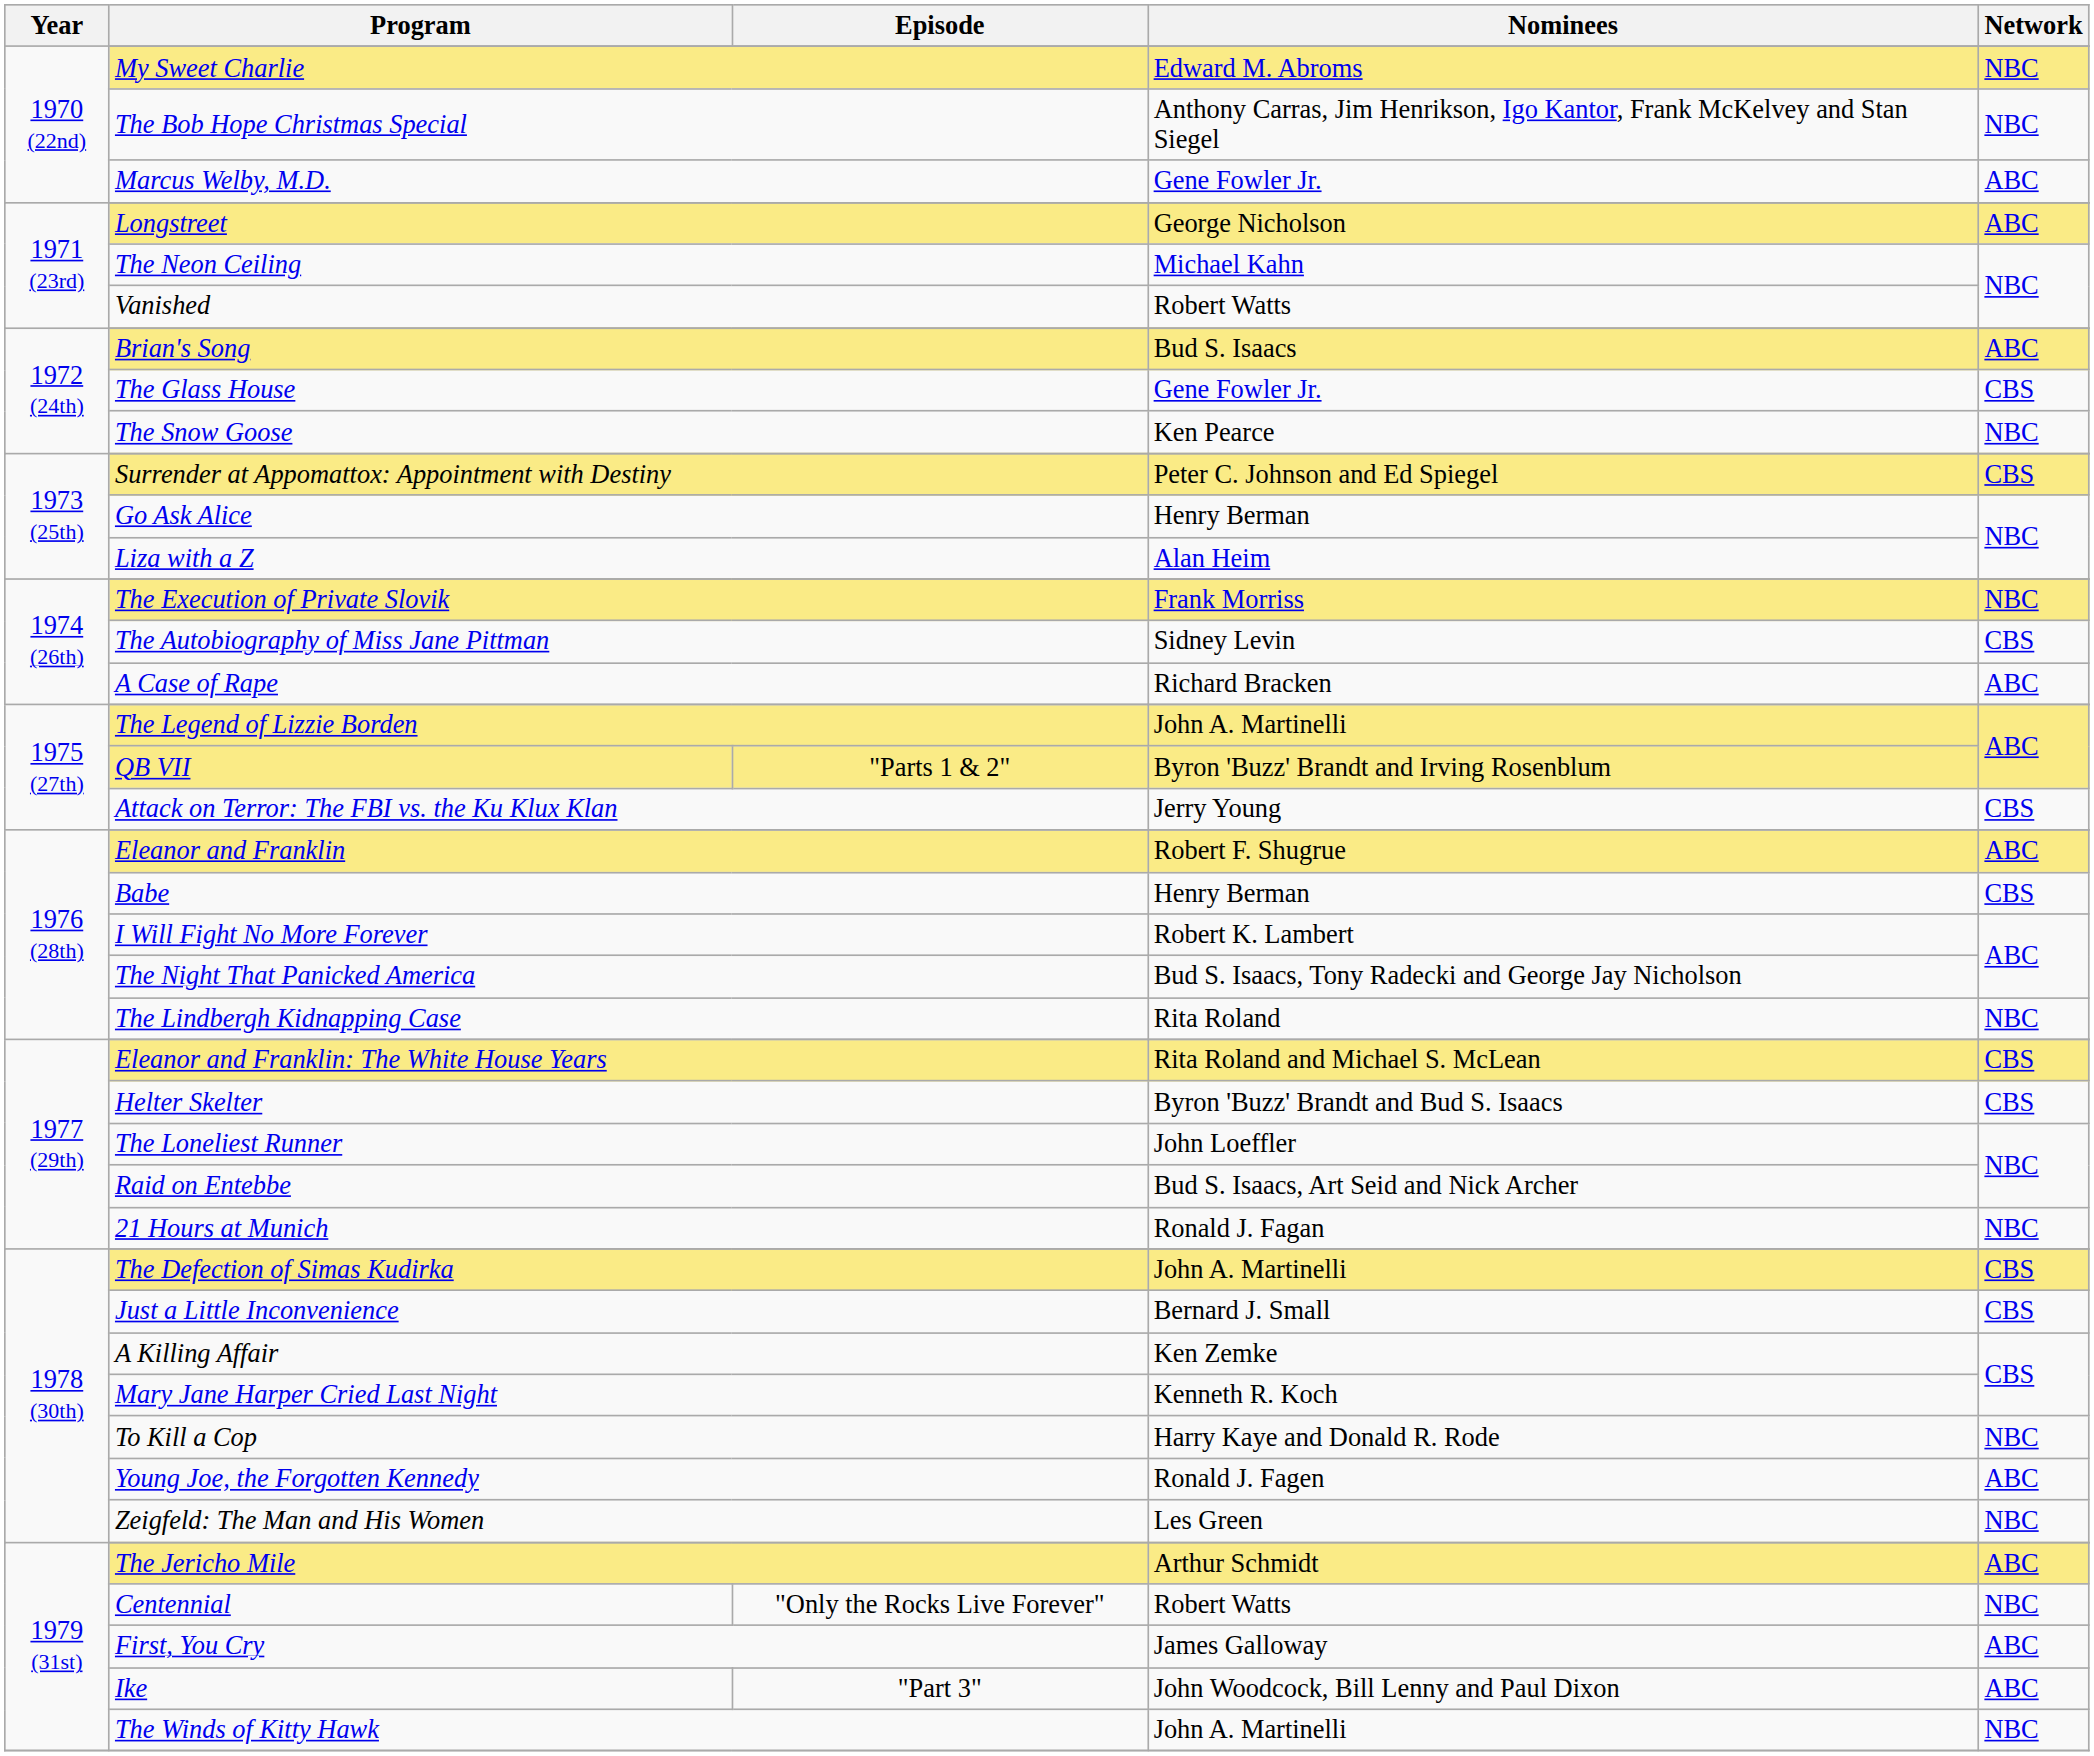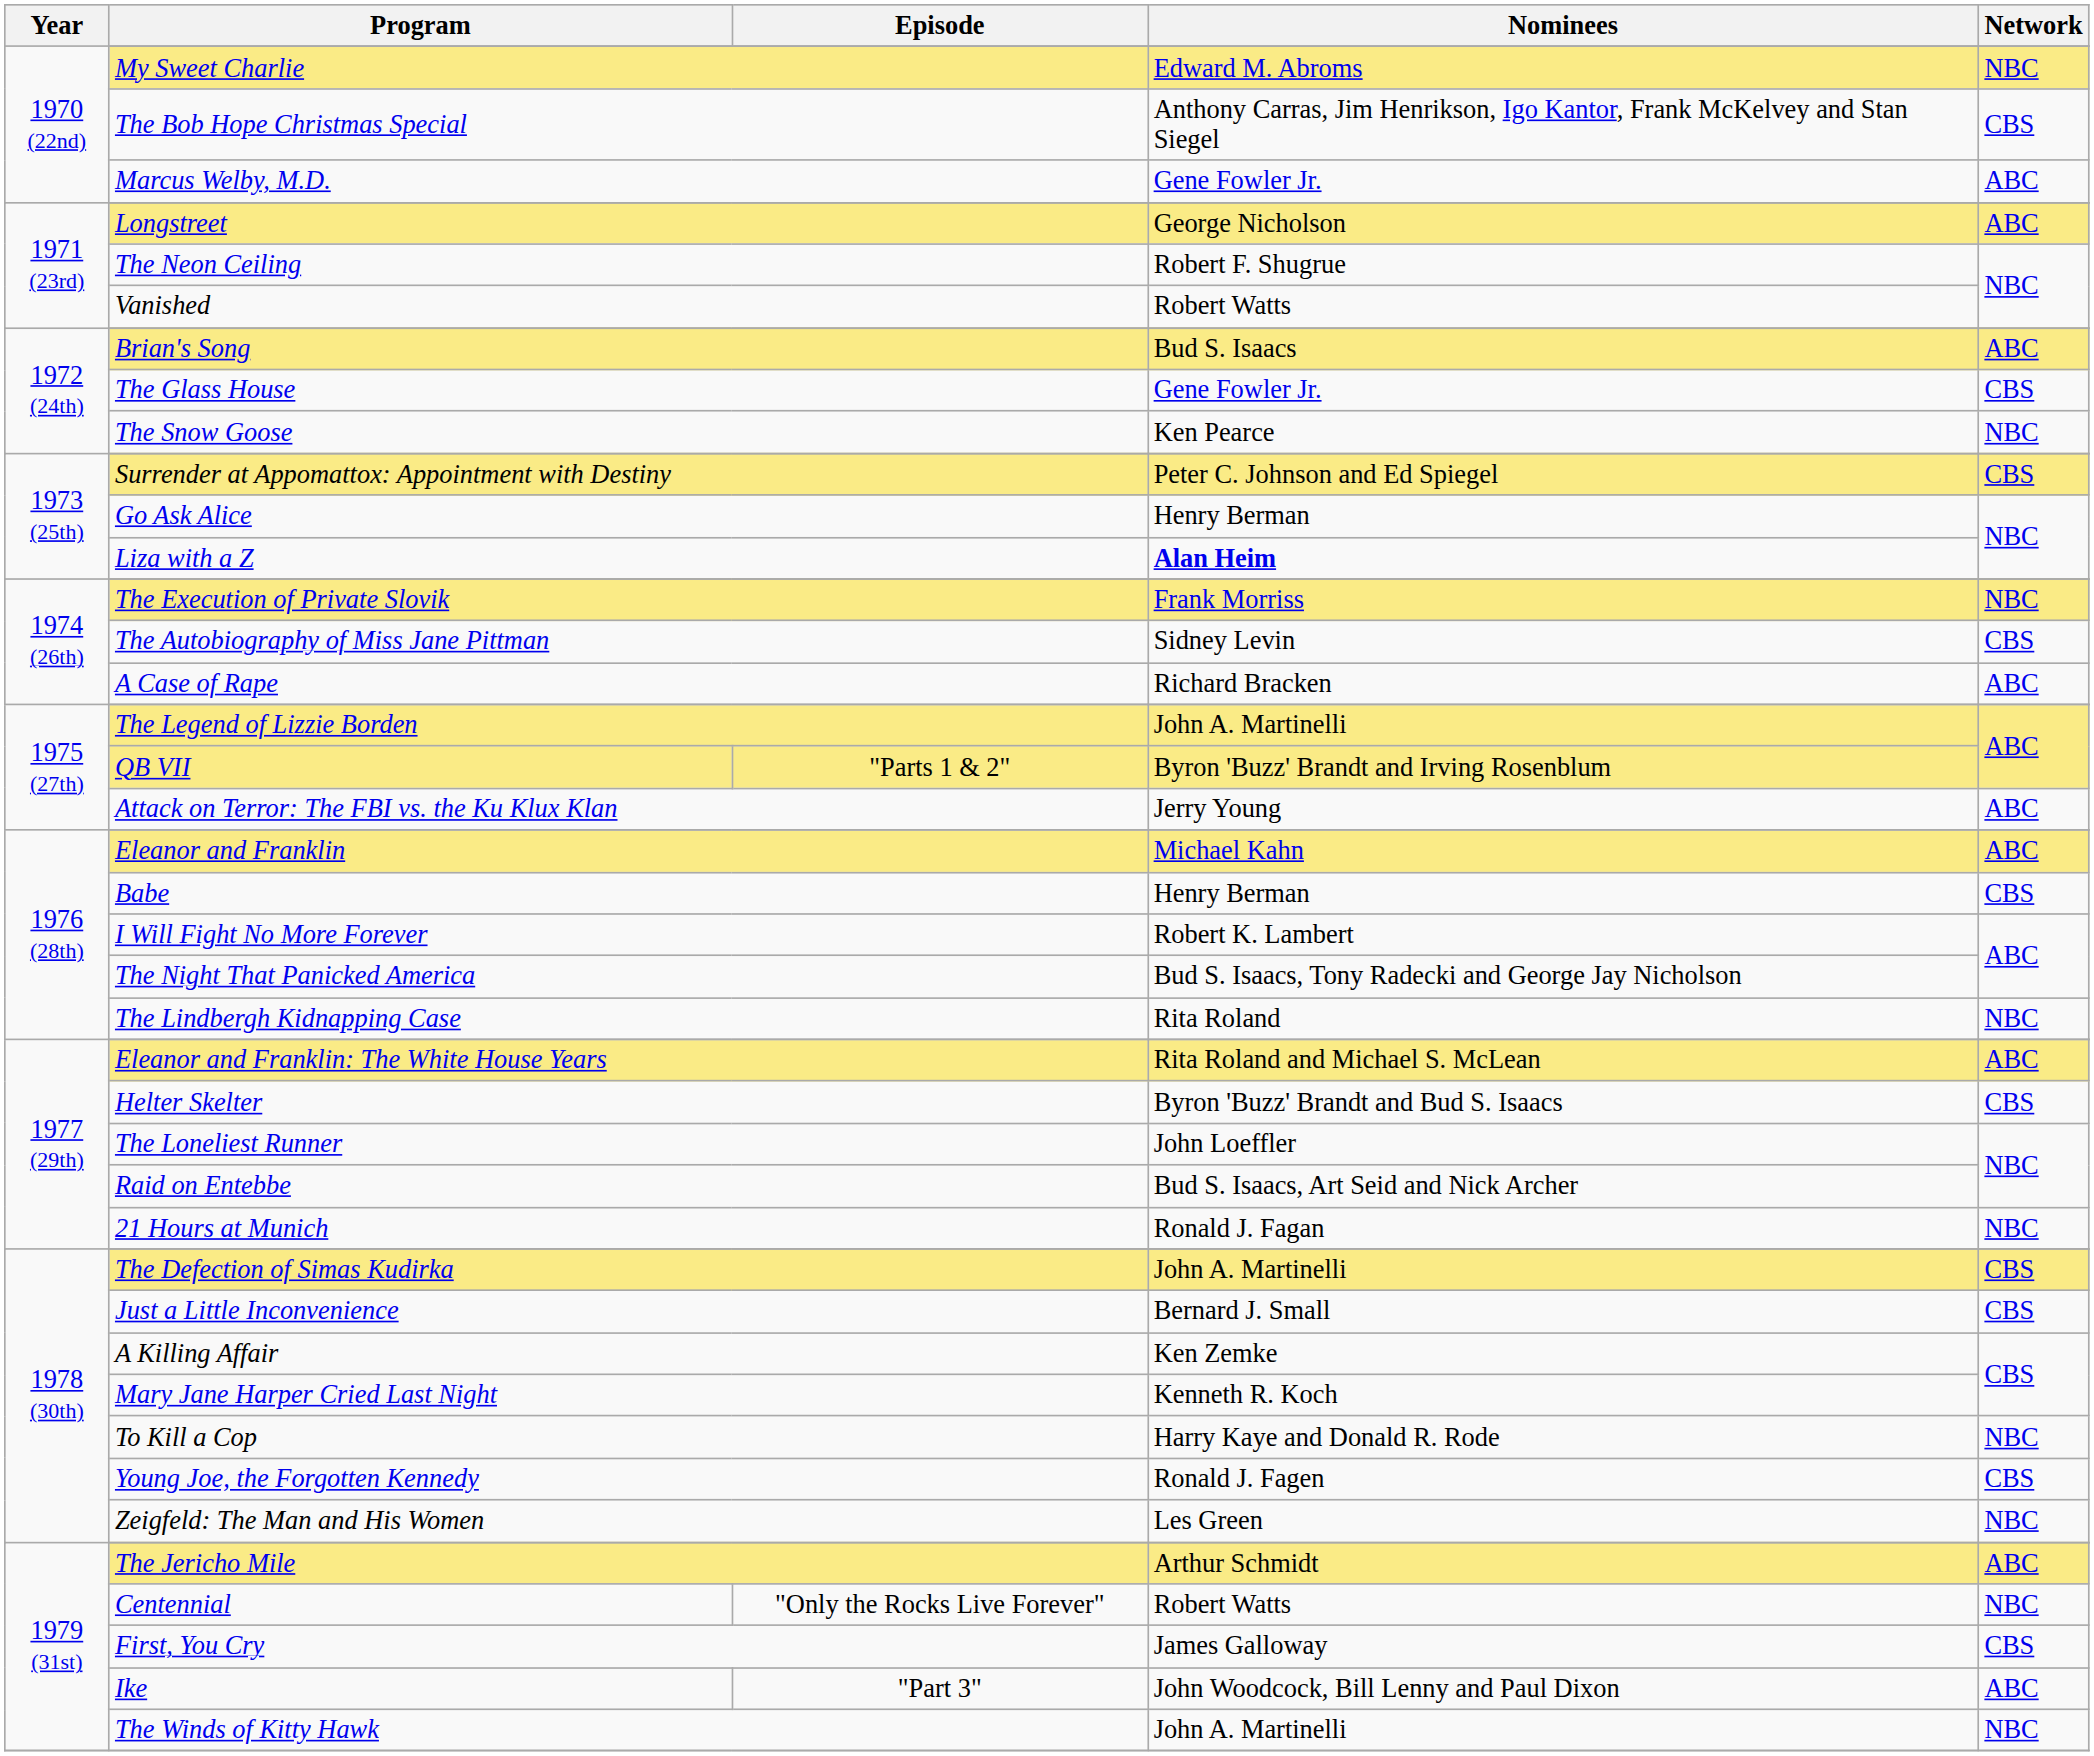(2012, 124) NBC -> (2009, 124) CBS
(1229, 264) Michael Kahn -> (1250, 264) Robert F. Shugrue
(1212, 557) normal -> (1215, 557) bold
(2009, 808) CBS -> (2012, 808) ABC
(1250, 850) Robert F. Shugrue -> (1229, 850) Michael Kahn
(2009, 1059) CBS -> (2012, 1059) ABC
(2012, 1478) ABC -> (2009, 1478) CBS
(2012, 1646) ABC -> (2009, 1646) CBS
